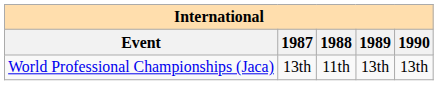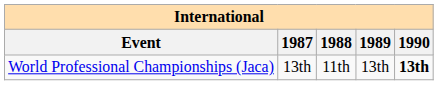(414, 67) normal -> (414, 67) bold
